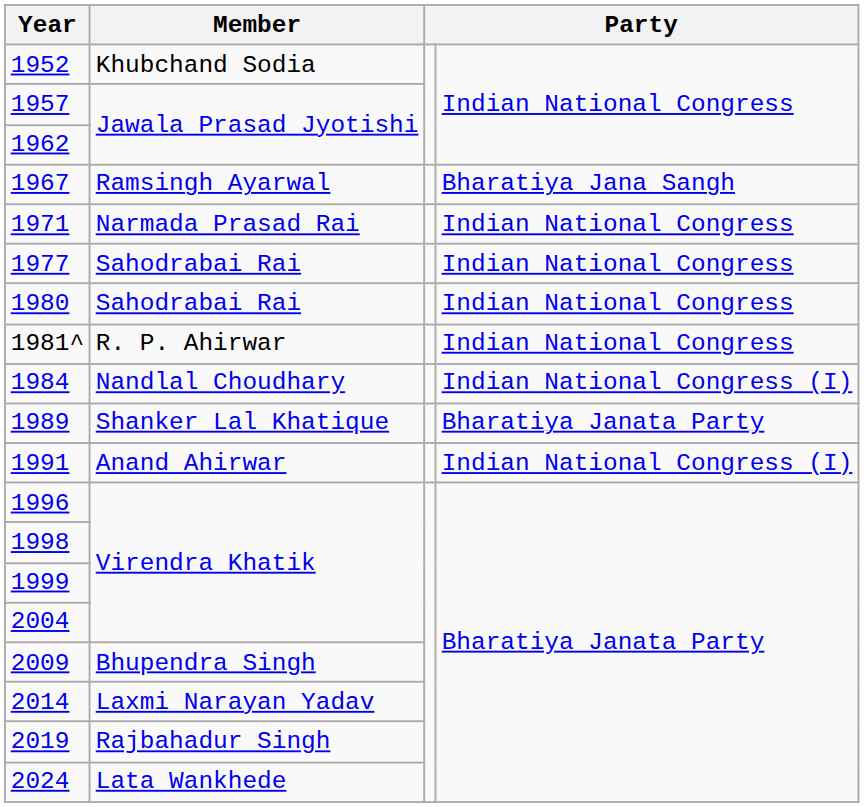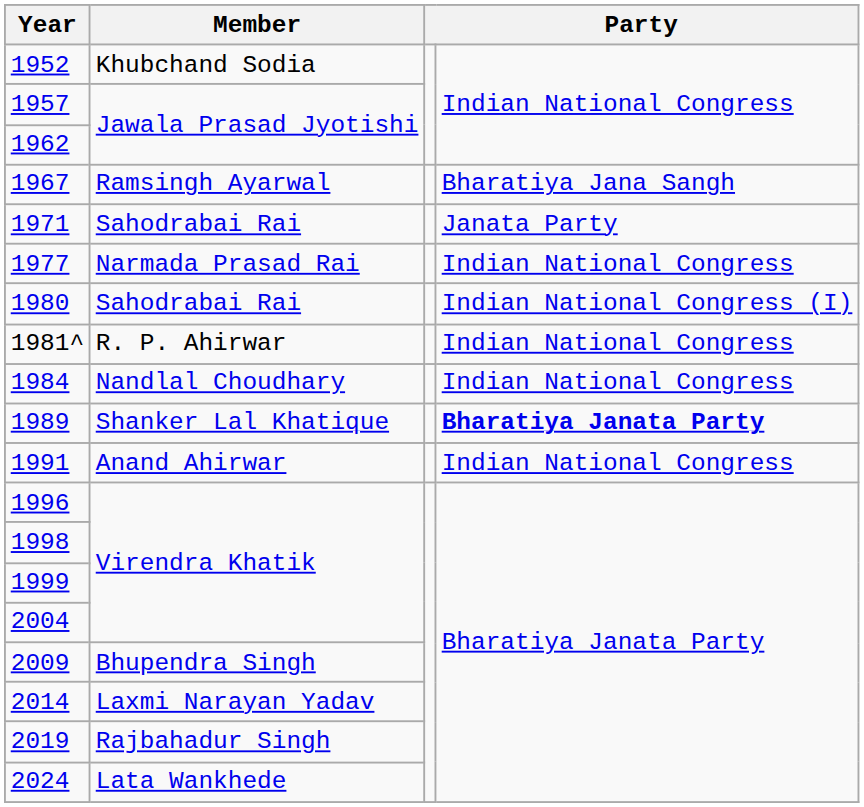(228, 224) Narmada Prasad Rai -> (198, 224) Sahodrabai Rai
(618, 224) Indian National Congress -> (530, 224) Janata Party
(198, 264) Sahodrabai Rai -> (228, 264) Narmada Prasad Rai
(618, 304) Indian National Congress -> (647, 304) Indian National Congress (I)
(647, 383) Indian National Congress (I) -> (618, 383) Indian National Congress
(603, 423) normal -> (603, 423) bold
(647, 463) Indian National Congress (I) -> (618, 463) Indian National Congress
